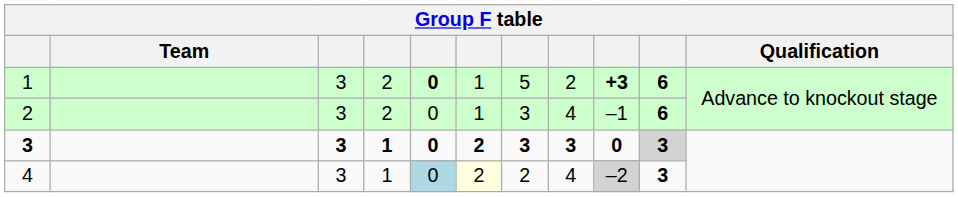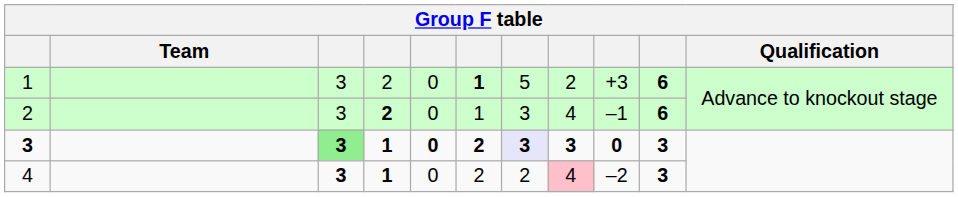(433, 82) bold -> (433, 82) normal
(479, 82) normal -> (479, 82) bold
(617, 82) bold -> (617, 82) normal
(387, 113) normal -> (387, 113) bold
(341, 144) no background -> (341, 144) lightgreen background
(525, 144) no background -> (525, 144) lavender background
(663, 144) lightgrey background -> (663, 144) no background
(341, 176) normal -> (341, 176) bold
(387, 176) normal -> (387, 176) bold
(433, 176) lightblue background -> (433, 176) no background
(479, 176) lightyellow background -> (479, 176) no background
(571, 176) no background -> (571, 176) pink background
(617, 176) lightgrey background -> (617, 176) no background
